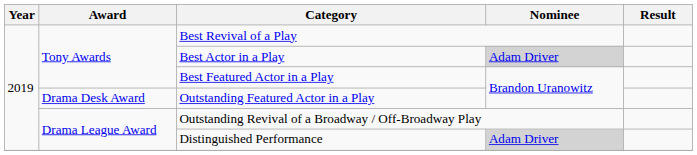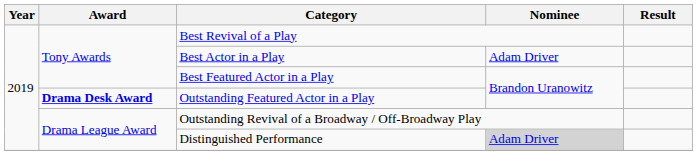(524, 56) lightgrey background -> (524, 56) no background
(93, 98) normal -> (97, 98) bold
